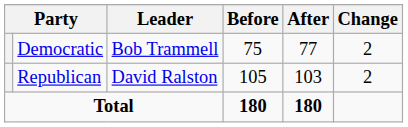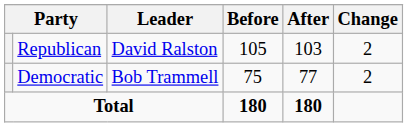rows swapped: (59, 77) <-> (60, 48)
